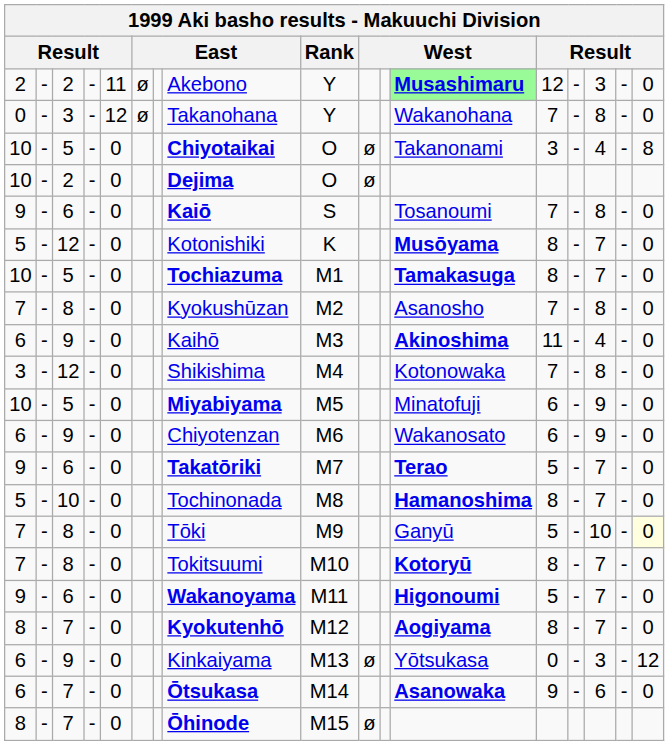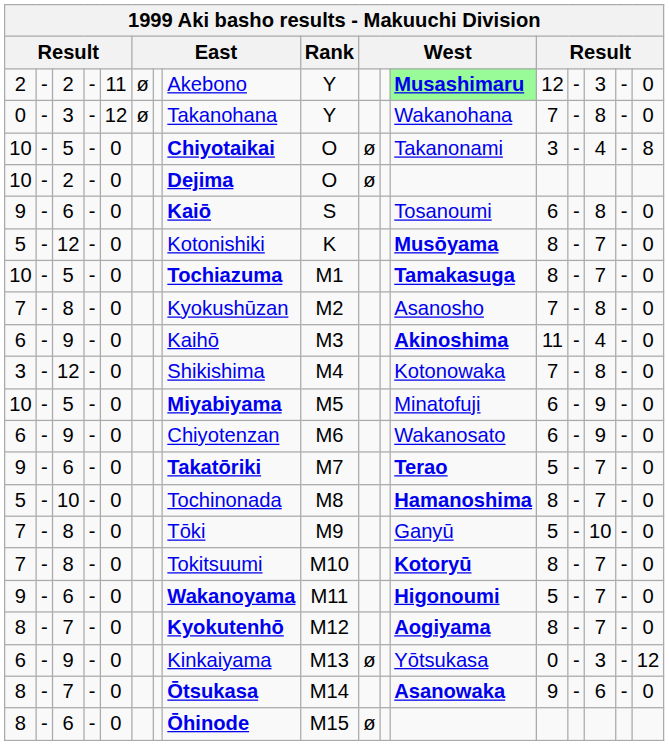(553, 212) 7 -> (553, 212) 6
(648, 532) lightyellow background -> (648, 532) no background
(20, 691) 6 -> (20, 691) 8
(68, 723) 7 -> (68, 723) 6
